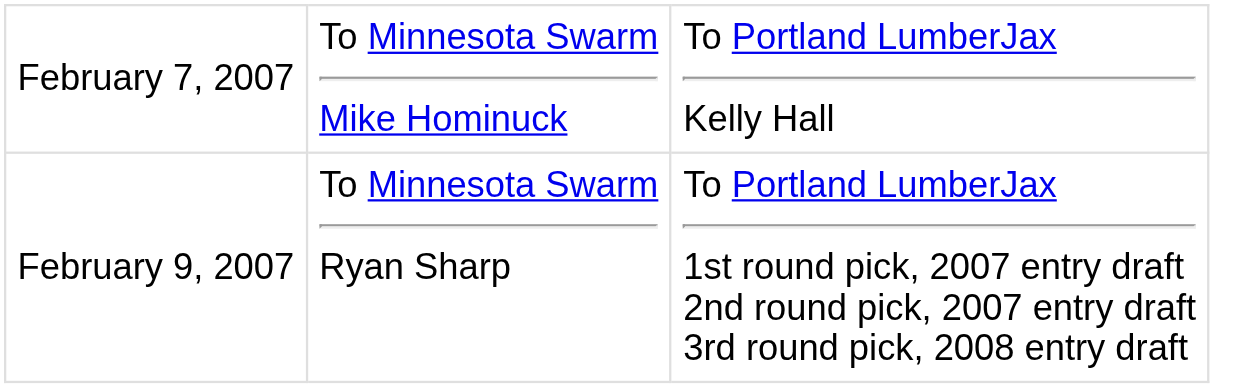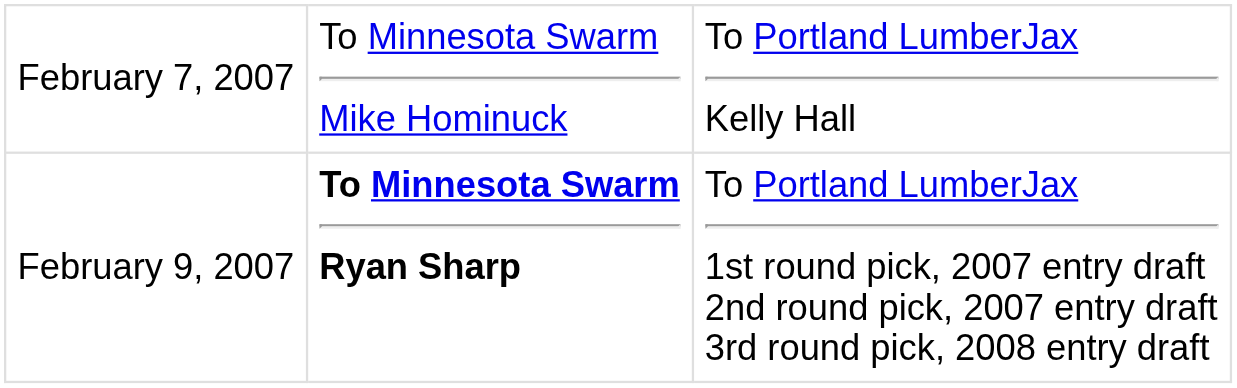(489, 225) normal -> (499, 225) bold
